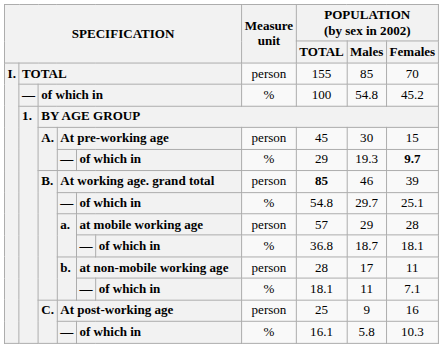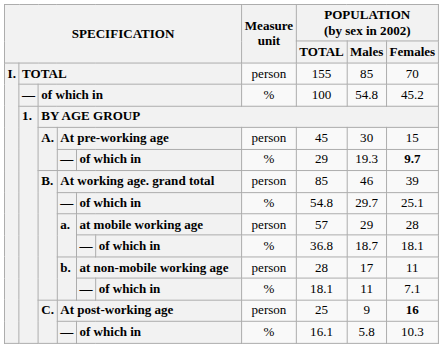(322, 181) bold -> (322, 181) normal
(412, 310) normal -> (412, 310) bold
